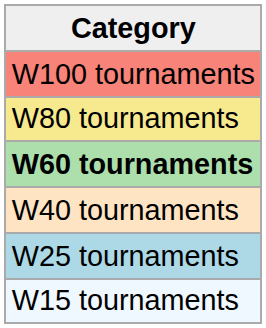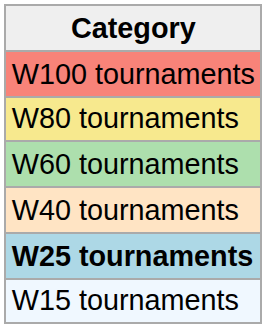(132, 165) bold -> (125, 165) normal
(125, 256) normal -> (132, 256) bold
